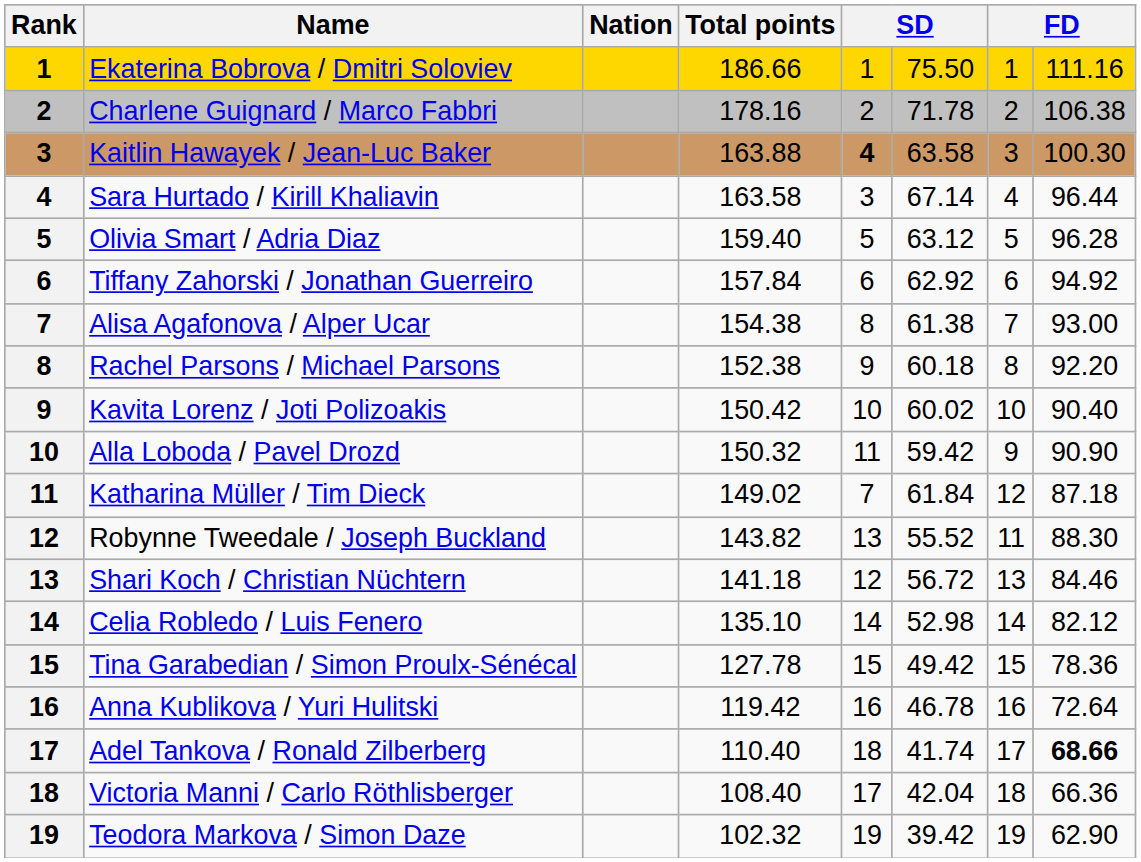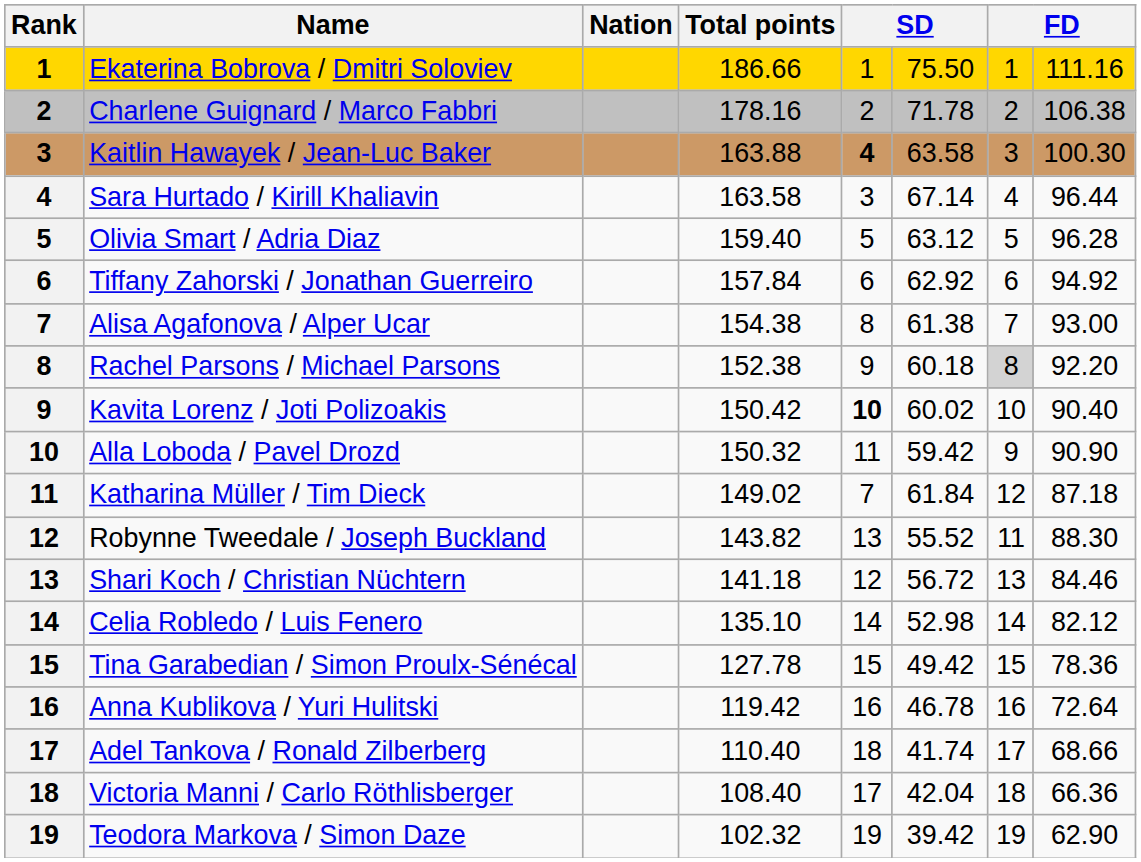(1011, 366) no background -> (1011, 366) lightgrey background
(867, 409) normal -> (867, 409) bold
(1085, 750) bold -> (1085, 750) normal
